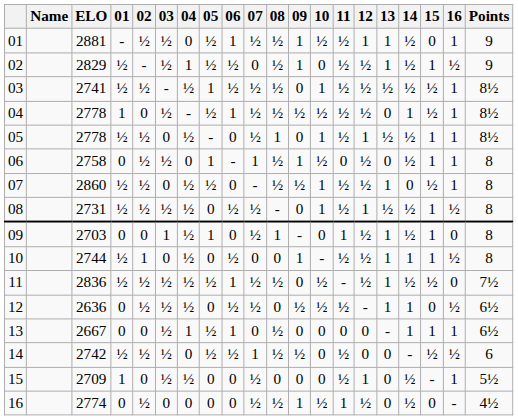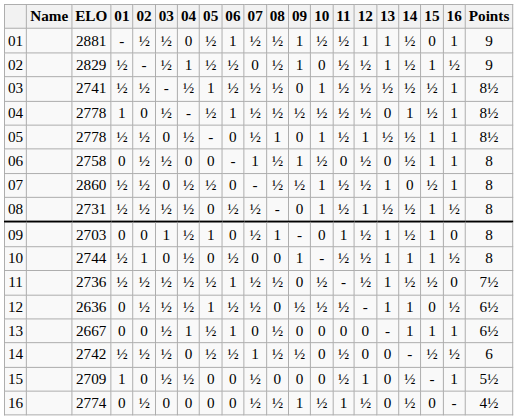(211, 161) 1 -> (211, 161) 0
(91, 282) 2836 -> (91, 282) 2736
(211, 306) 0 -> (211, 306) 1
